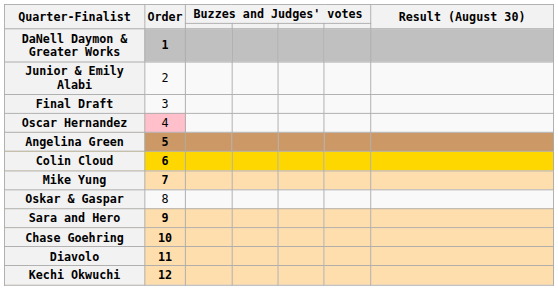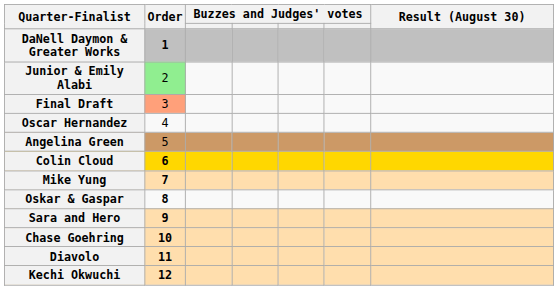(165, 78) no background -> (165, 78) lightgreen background
(165, 104) no background -> (165, 104) lightsalmon background
(165, 123) pink background -> (165, 123) no background
(165, 142) bold -> (165, 142) normal
(165, 199) normal -> (165, 199) bold
